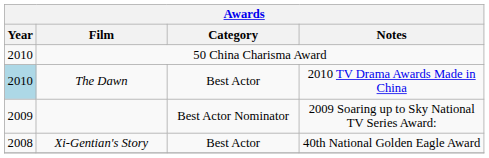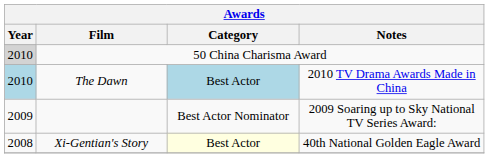(20, 54) no background -> (20, 54) lightgrey background
(233, 81) no background -> (233, 81) lightblue background
(233, 143) no background -> (233, 143) lightyellow background
